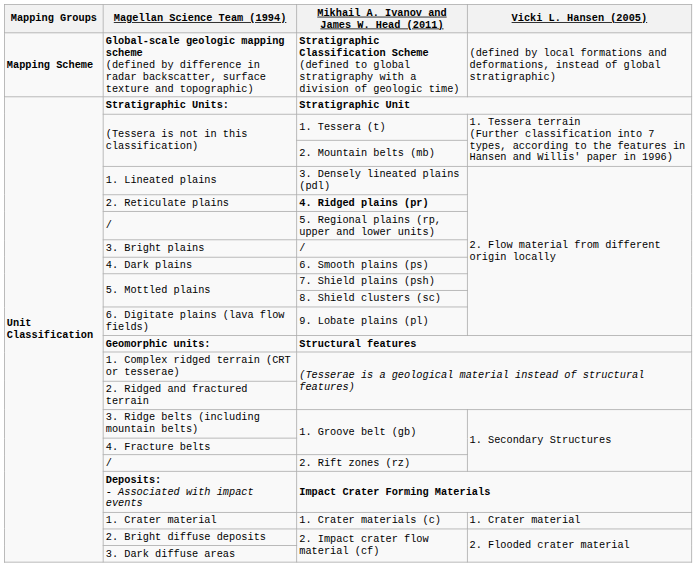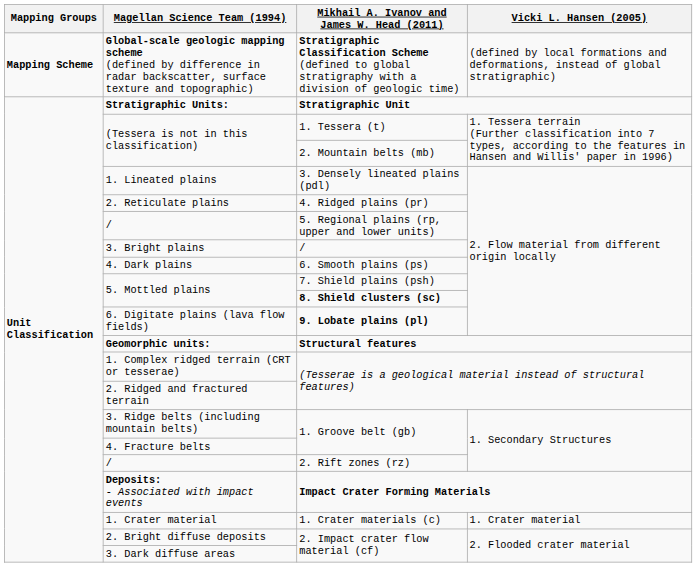(364, 203) bold -> (364, 203) normal
(370, 299) normal -> (370, 299) bold
(364, 321) normal -> (364, 321) bold
